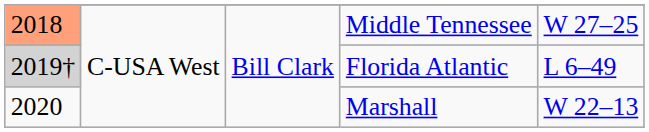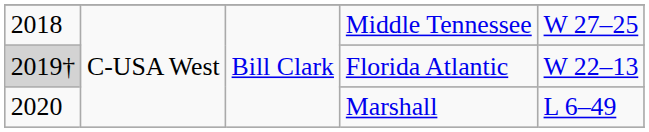(37, 24) lightsalmon background -> (37, 24) no background
(580, 65) L 6–49 -> (591, 65) W 22–13
(591, 106) W 22–13 -> (580, 106) L 6–49
